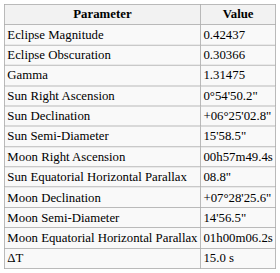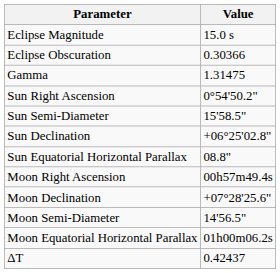(224, 34) 0.42437 -> (219, 34) 15.0 s
rows swapped: (49, 116) <-> (58, 136)
rows swapped: (97, 177) <-> (66, 156)
(219, 258) 15.0 s -> (224, 258) 0.42437
